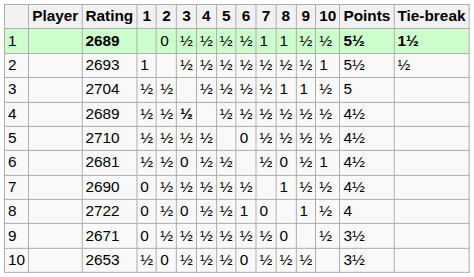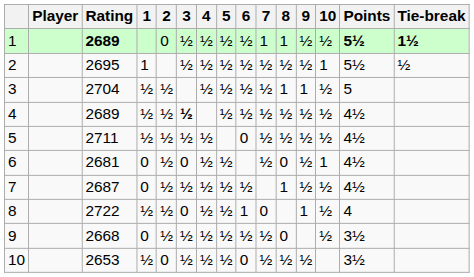(102, 65) 2693 -> (102, 65) 2695
(102, 138) 2710 -> (102, 138) 2711
(147, 162) ½ -> (145, 162) 0
(102, 187) 2690 -> (102, 187) 2687
(145, 211) 0 -> (147, 211) ½
(102, 235) 2671 -> (102, 235) 2668
